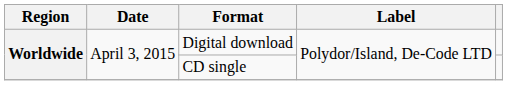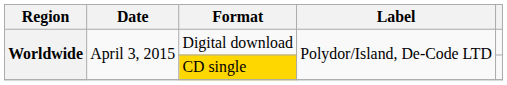(214, 67) no background -> (214, 67) gold background
